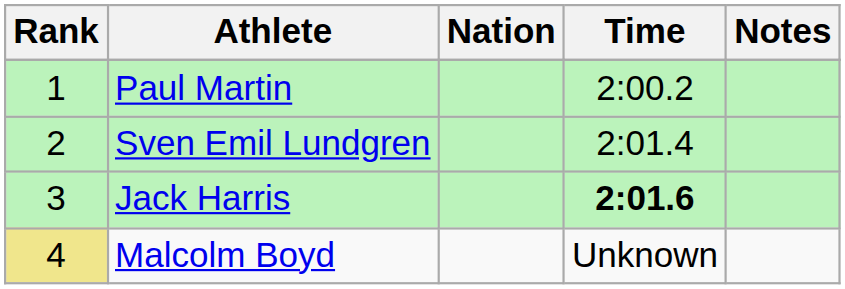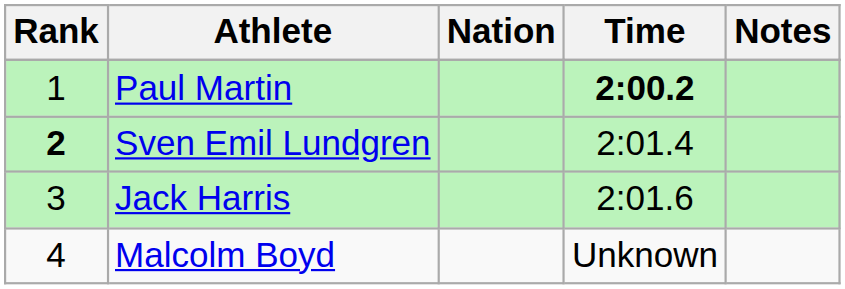(645, 87) normal -> (645, 87) bold
(56, 143) normal -> (56, 143) bold
(645, 198) bold -> (645, 198) normal
(56, 254) khaki background -> (56, 254) no background
